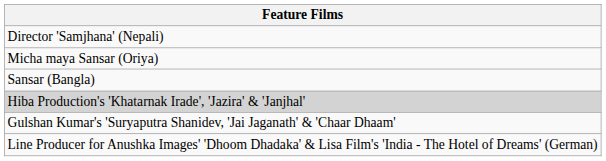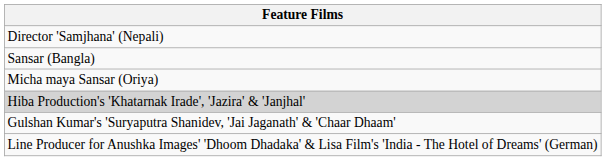(83, 58) Micha maya Sansar (Oriya) -> (51, 58) Sansar (Bangla)
(51, 79) Sansar (Bangla) -> (83, 79) Micha maya Sansar (Oriya)
